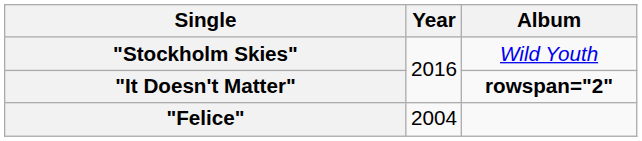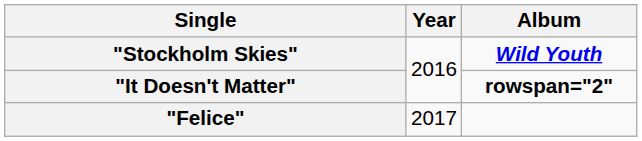(549, 53) normal -> (549, 53) bold
(434, 119) 2004 -> (434, 119) 2017
